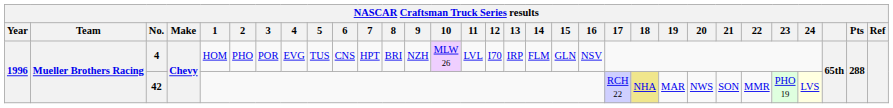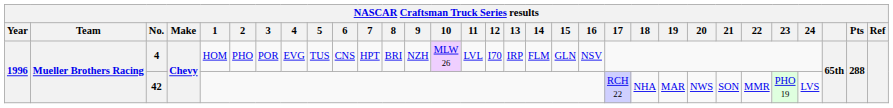(645, 87) khaki background -> (645, 87) no background
(810, 87) lightyellow background -> (810, 87) no background
